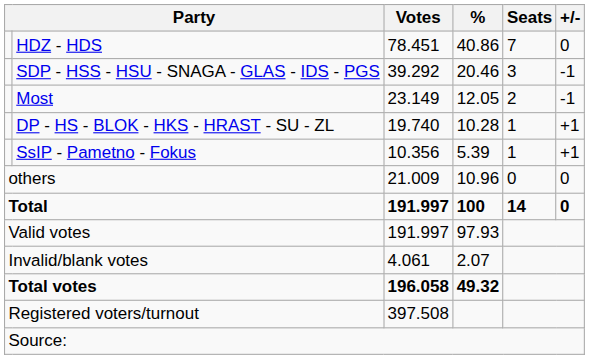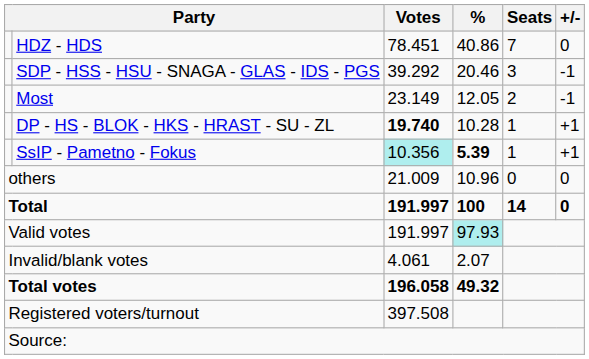(413, 125) normal -> (413, 125) bold
(413, 152) no background -> (413, 152) paleturquoise background
(473, 152) normal -> (473, 152) bold
(478, 233) no background -> (478, 233) paleturquoise background
